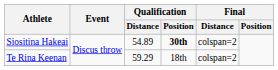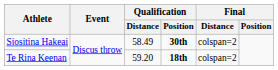(143, 42) 54.89 -> (143, 42) 58.49
(143, 58) 59.29 -> (143, 58) 59.20
(178, 58) normal -> (178, 58) bold
